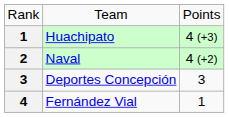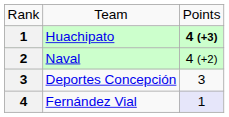(202, 36) normal -> (202, 36) bold
(202, 101) no background -> (202, 101) lavender background
